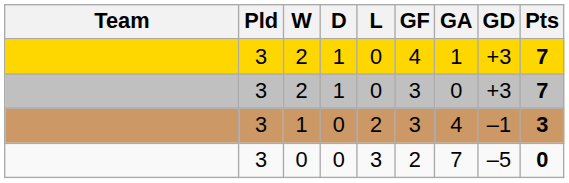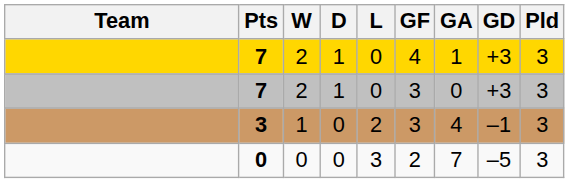columns swapped: (261, 21) <-> (542, 21)
